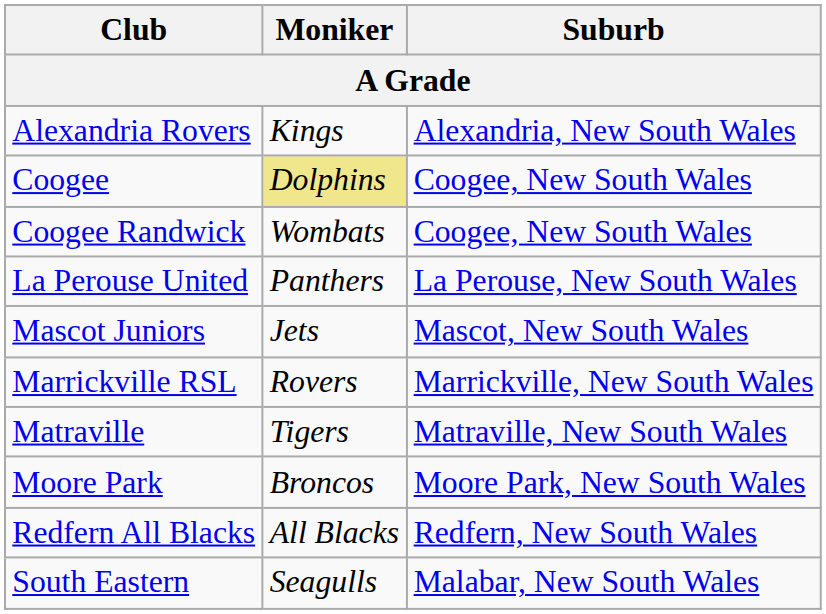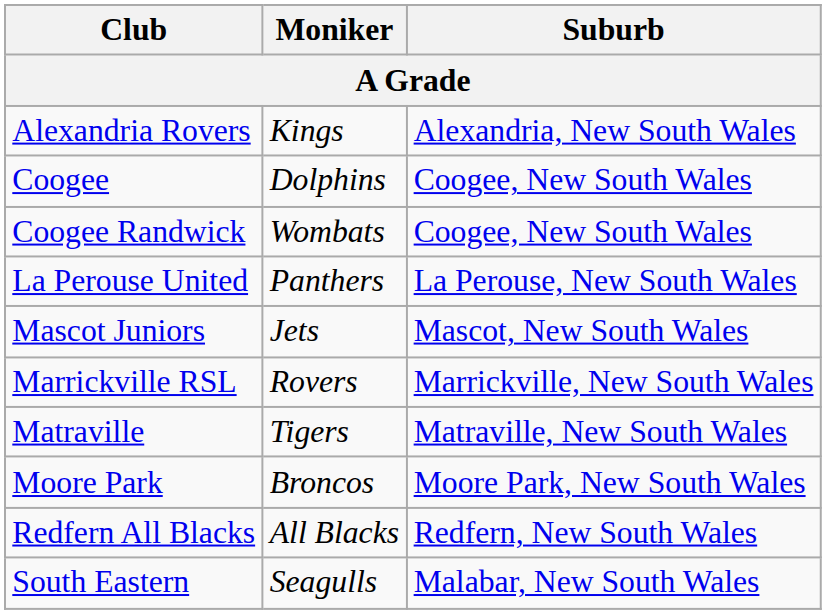(328, 180) khaki background -> (328, 180) no background
